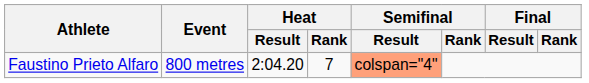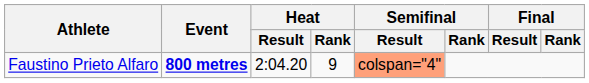(205, 66) normal -> (207, 66) bold
(329, 66) 7 -> (333, 66) 9
